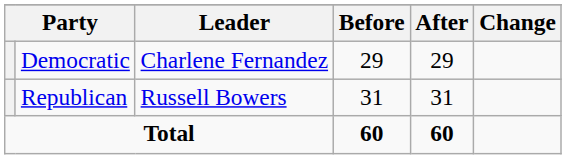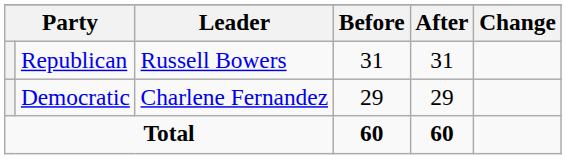rows swapped: (74, 97) <-> (75, 60)
